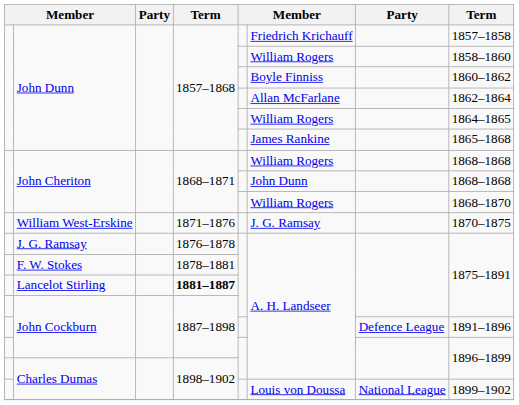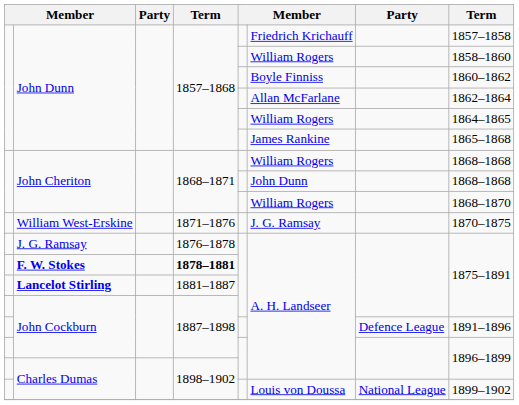(49, 264) normal -> (51, 264) bold
(206, 264) normal -> (206, 264) bold
(61, 285) normal -> (64, 285) bold
(206, 285) bold -> (206, 285) normal
